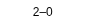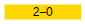(43, 12) no background -> (43, 12) gold background
